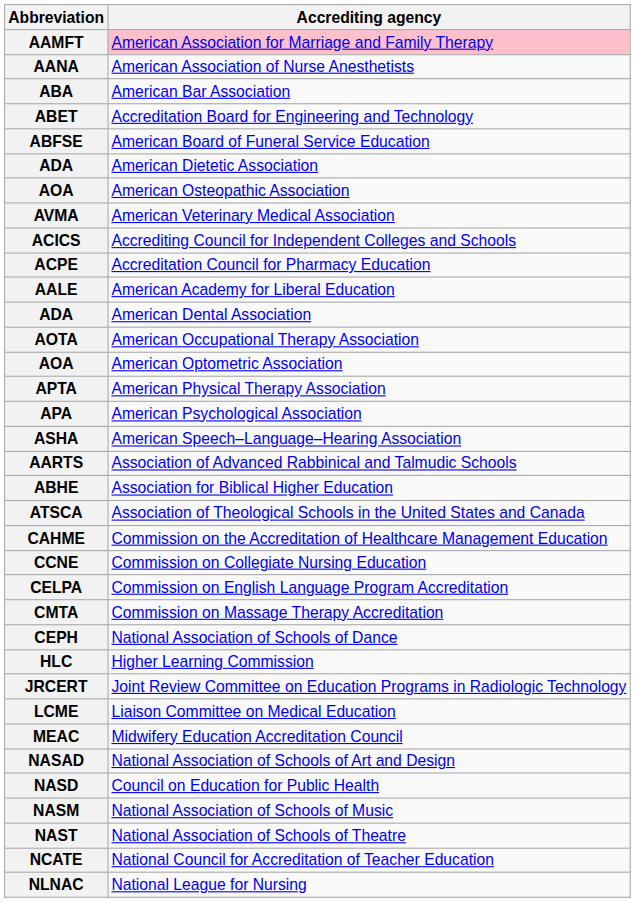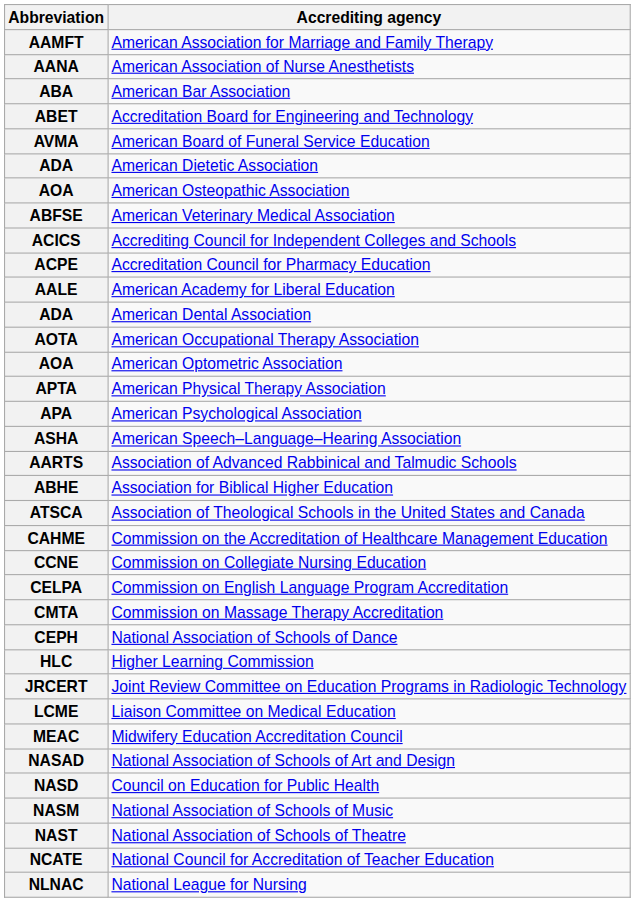(302, 42) pink background -> (302, 42) no background
(56, 141) ABFSE -> (56, 141) AVMA
(56, 216) AVMA -> (56, 216) ABFSE
